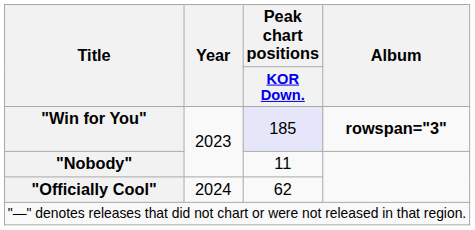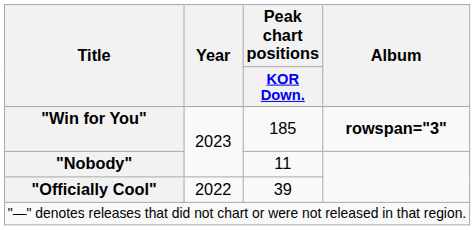(283, 128) lavender background -> (283, 128) no background
(213, 189) 2024 -> (213, 189) 2022
(283, 189) 62 -> (283, 189) 39
